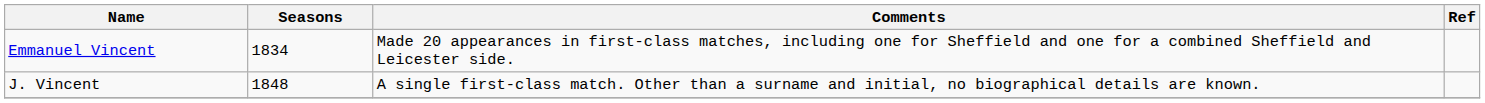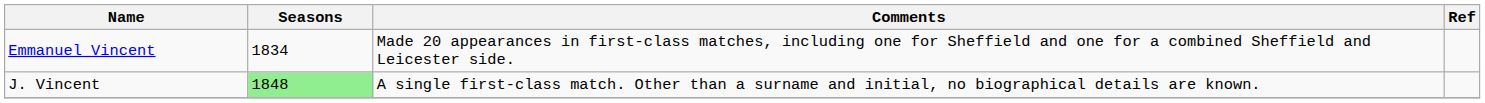(270, 85) no background -> (270, 85) lightgreen background
